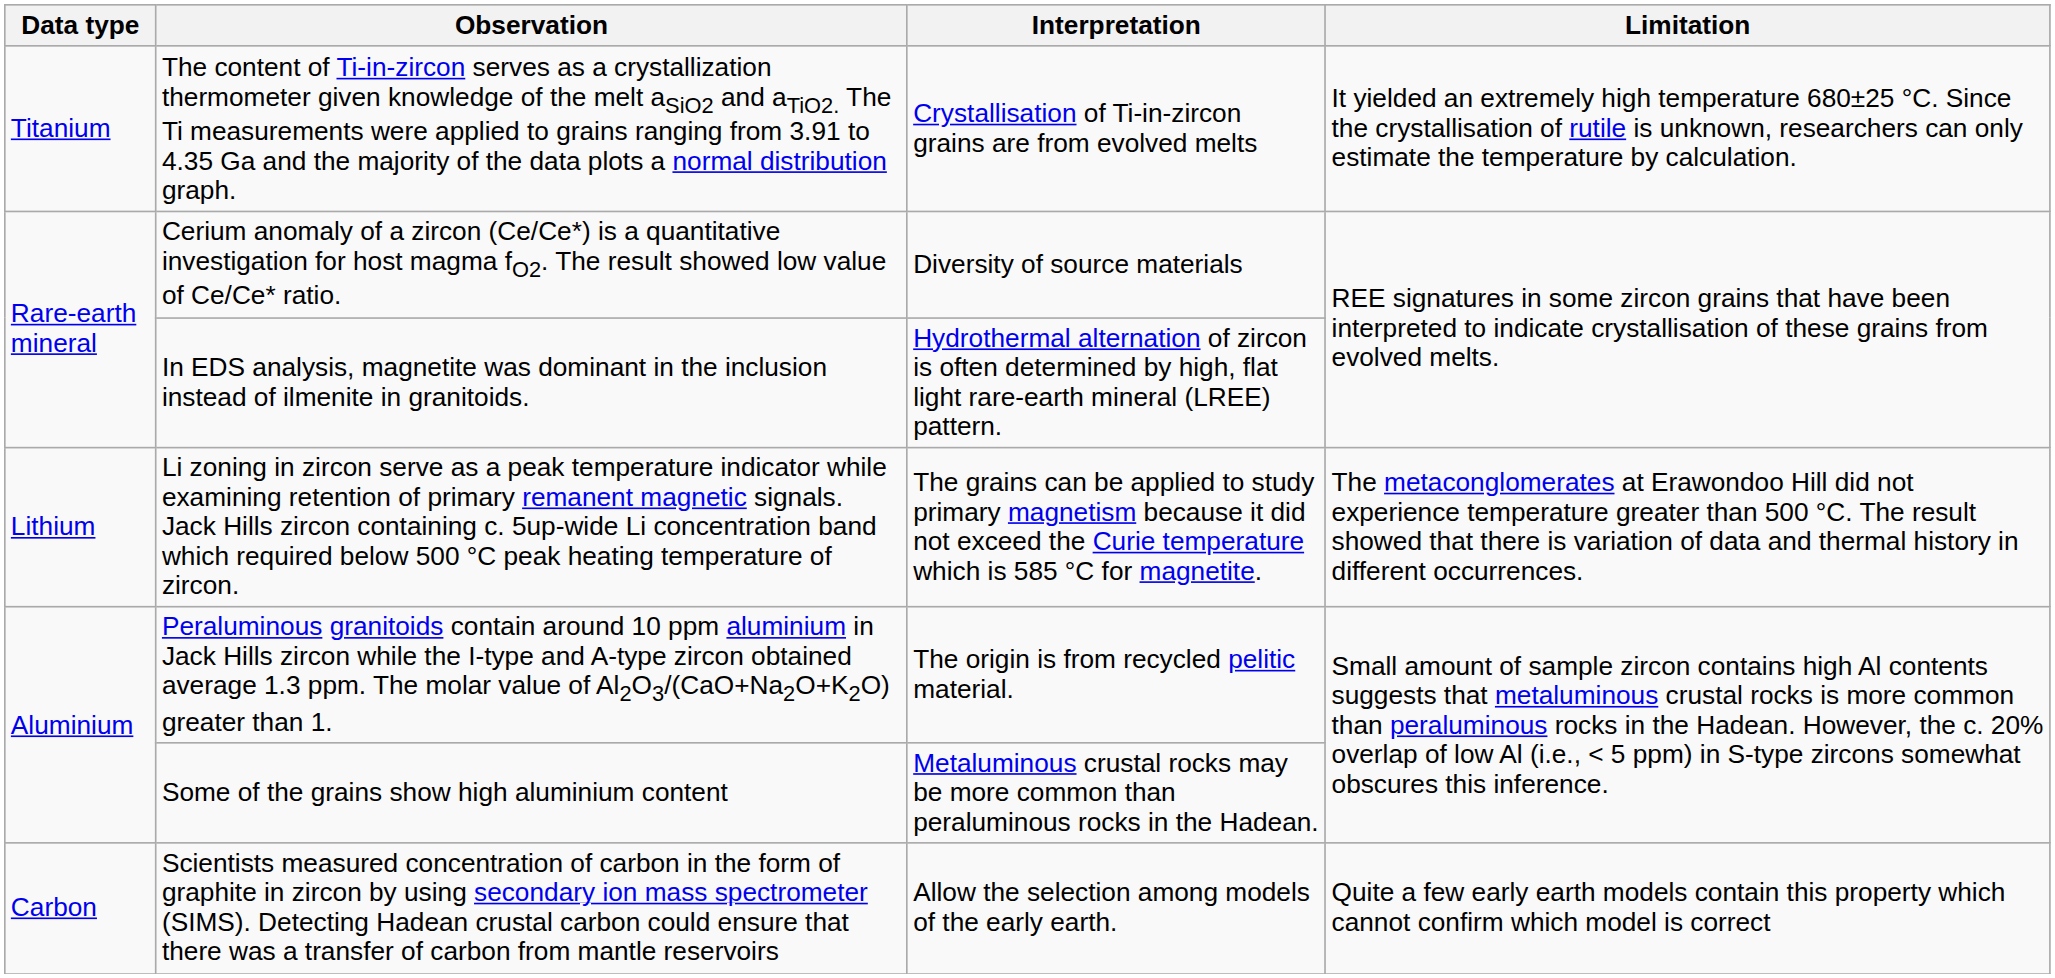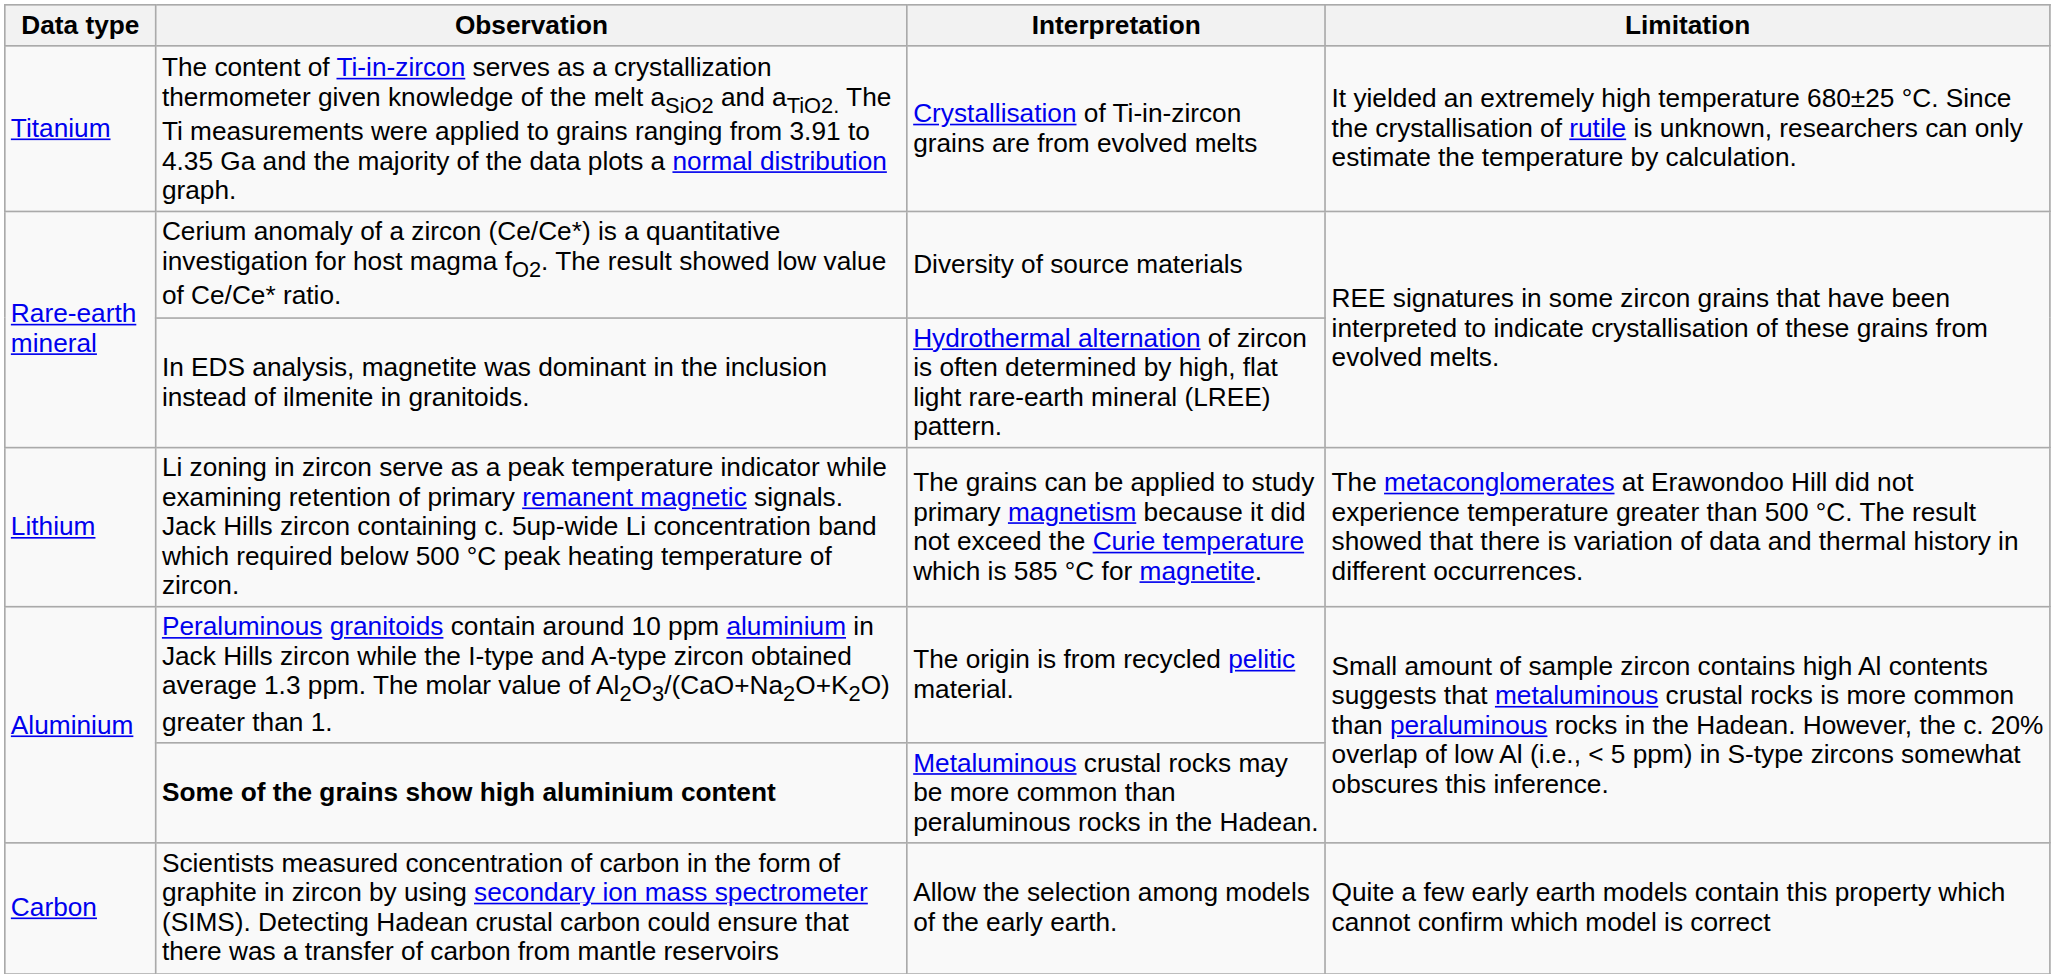(445, 792) normal -> (469, 792) bold
